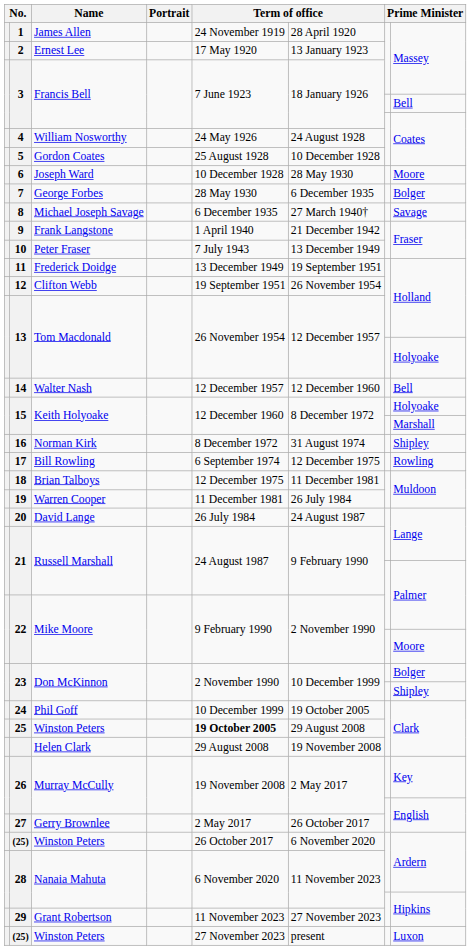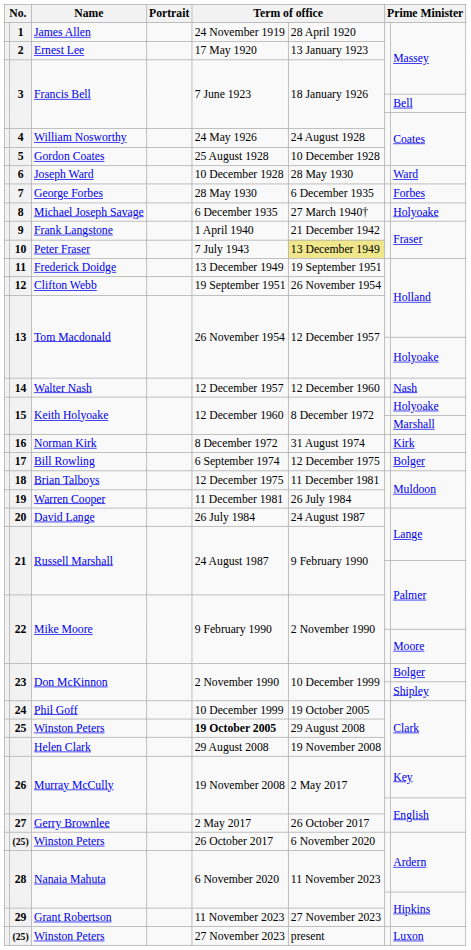(409, 175) Moore -> (406, 175) Ward
(409, 193) Bolger -> (409, 193) Forbes
(410, 212) Savage -> (416, 212) Holyoake
(335, 249) no background -> (335, 249) khaki background
(403, 387) Bell -> (405, 387) Nash
(411, 443) Shipley -> (404, 443) Kirk
(413, 461) Rowling -> (409, 461) Bolger
